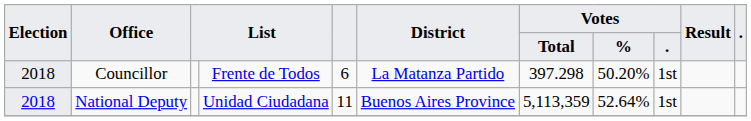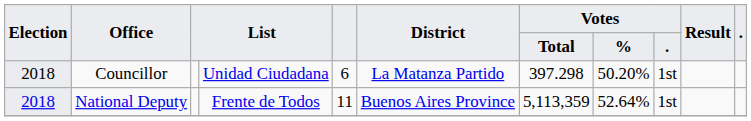(266, 74) Frente de Todos -> (266, 74) Unidad Ciudadana
(266, 102) Unidad Ciudadana -> (266, 102) Frente de Todos
